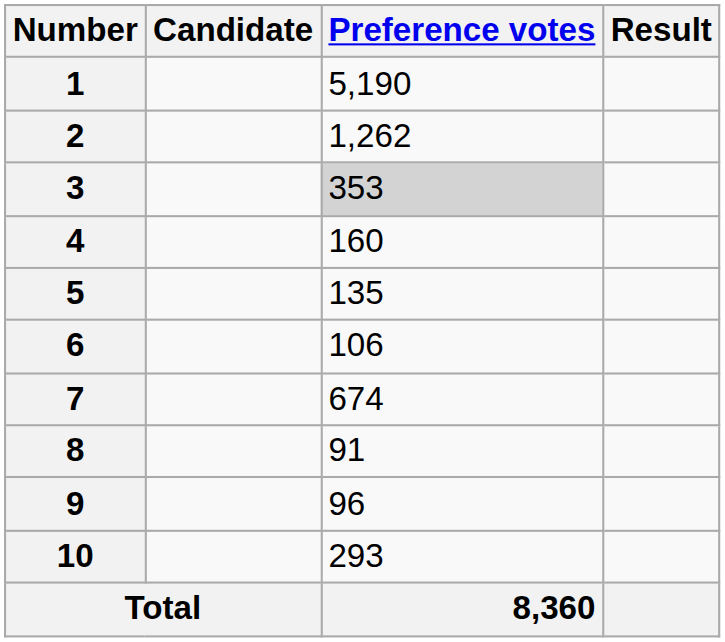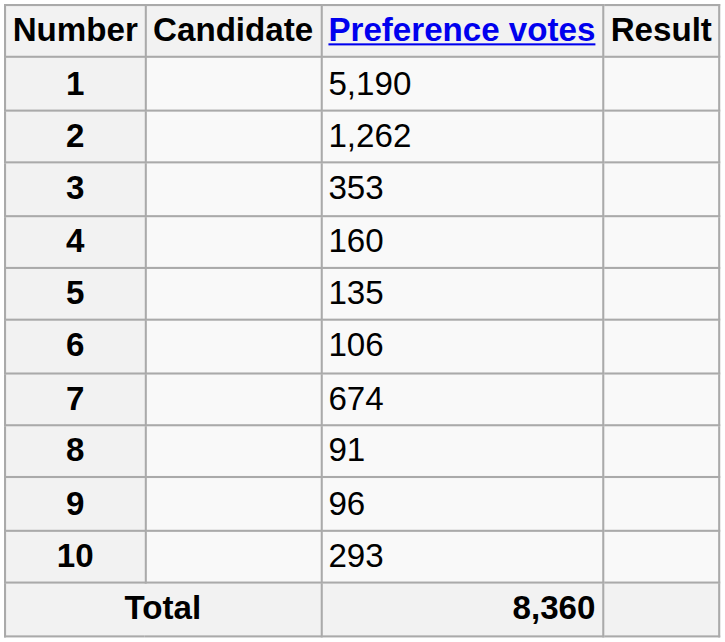(356, 188) lightgrey background -> (356, 188) no background
